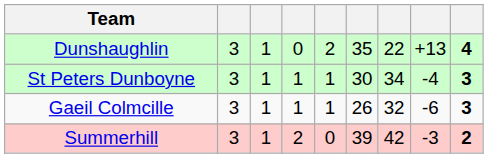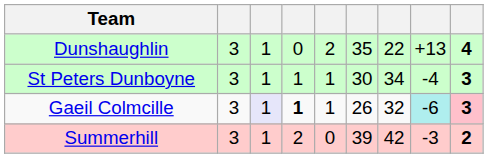(266, 108) no background -> (266, 108) lavender background
(298, 108) normal -> (298, 108) bold
(430, 108) no background -> (430, 108) paleturquoise background
(467, 108) no background -> (467, 108) pink background
